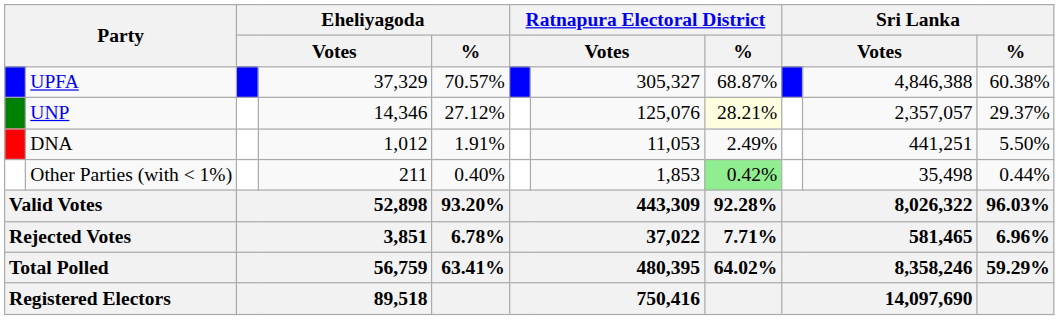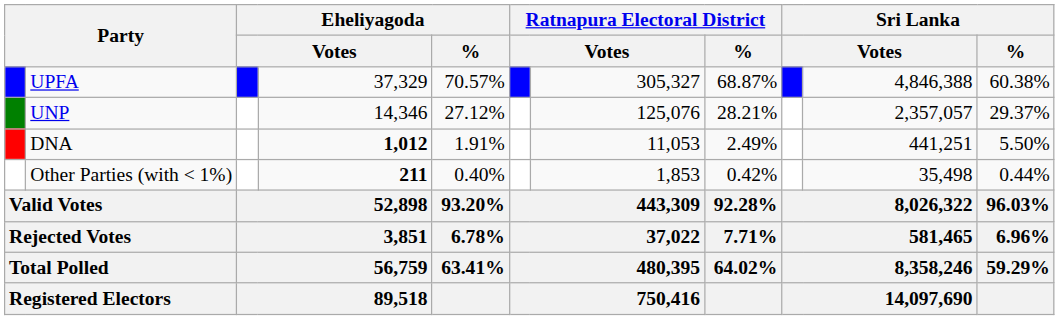(747, 112) lightyellow background -> (747, 112) no background
(406, 143) normal -> (406, 143) bold
(413, 174) normal -> (413, 174) bold
(752, 174) lightgreen background -> (752, 174) no background
